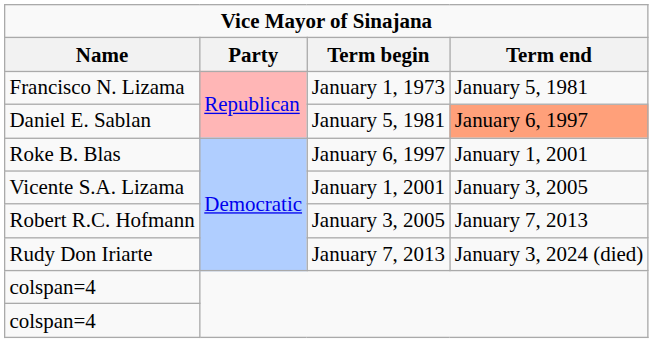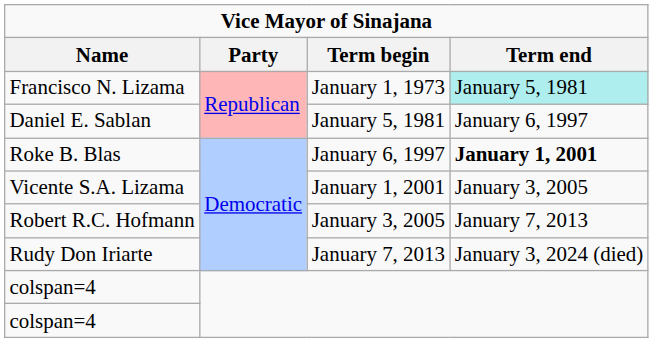(521, 87) no background -> (521, 87) paleturquoise background
(521, 120) lightsalmon background -> (521, 120) no background
(521, 154) normal -> (526, 154) bold
